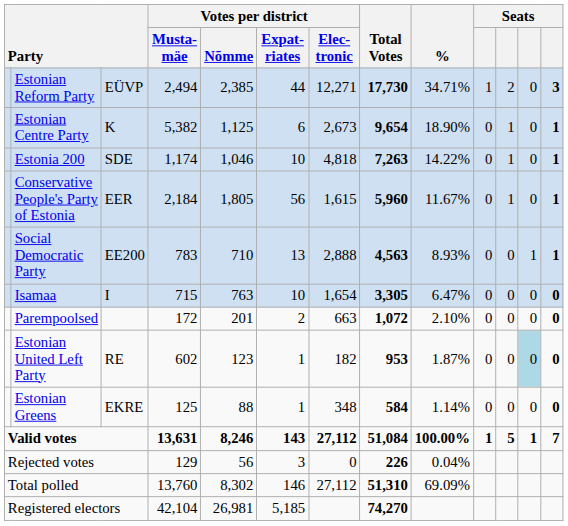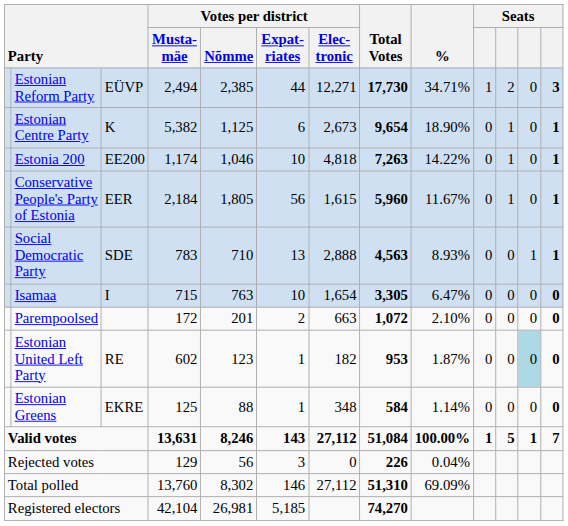(119, 159) SDE -> (125, 159) EE200
(125, 255) EE200 -> (119, 255) SDE
